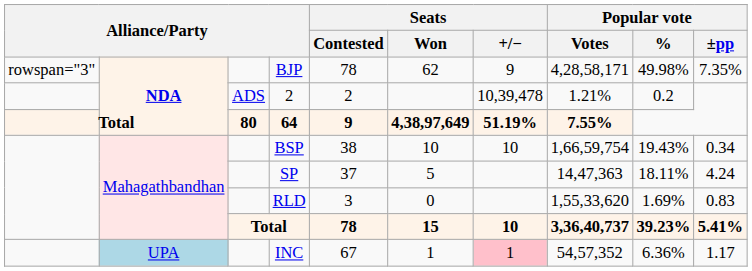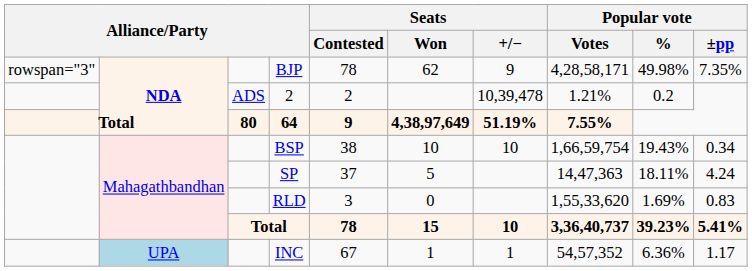(510, 252) pink background -> (510, 252) no background
